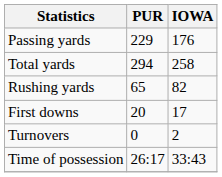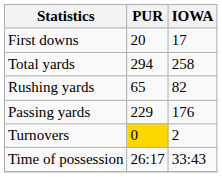rows swapped: (43, 111) <-> (49, 40)
(134, 135) no background -> (134, 135) gold background
